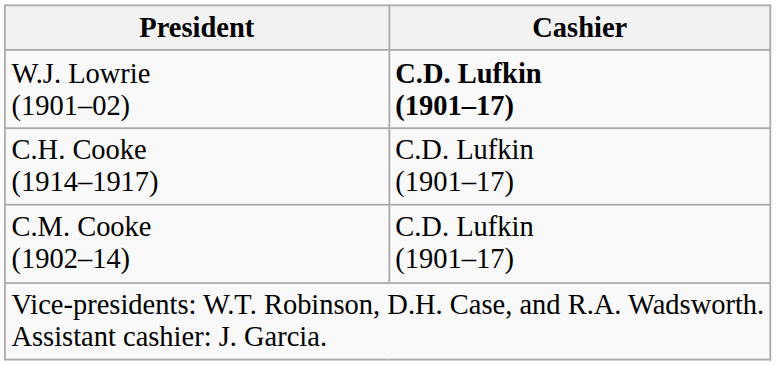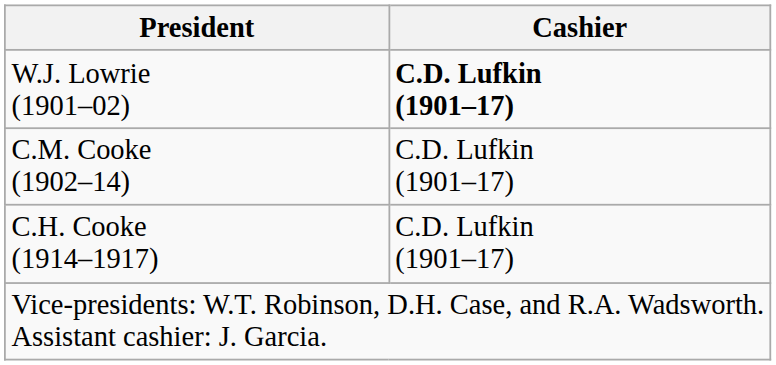rows swapped: (81, 243) <-> (85, 165)
